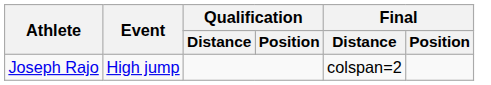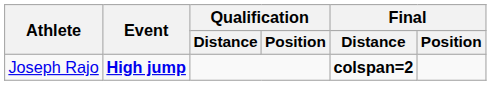(143, 68) normal -> (146, 68) bold
(364, 68) normal -> (373, 68) bold
